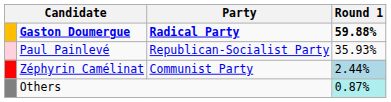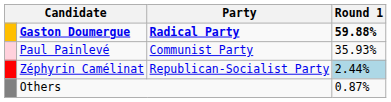(239, 51) Republican-Socialist Party -> (201, 51) Communist Party
(201, 70) Communist Party -> (239, 70) Republican-Socialist Party
(352, 88) paleturquoise background -> (352, 88) no background
